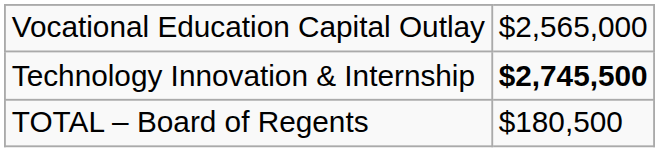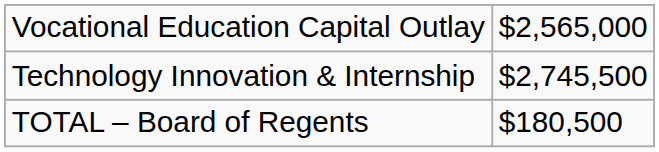(573, 75) bold -> (573, 75) normal
